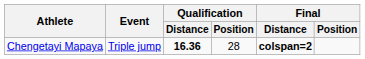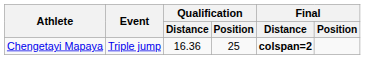(187, 46) bold -> (187, 46) normal
(234, 46) 28 -> (234, 46) 25
